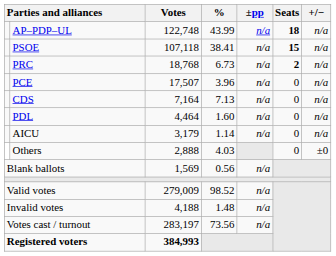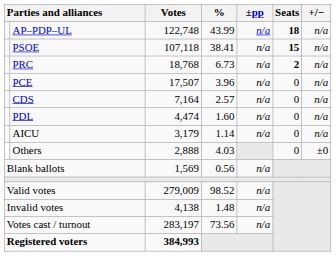(225, 99) 7.13 -> (225, 99) 2.57
(187, 116) 4,464 -> (187, 116) 4,474
(187, 207) 4,188 -> (187, 207) 4,138
